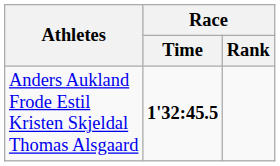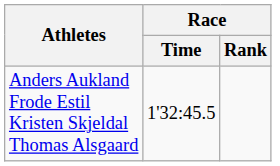(183, 113) bold -> (181, 113) normal
